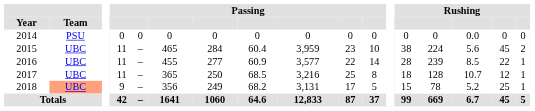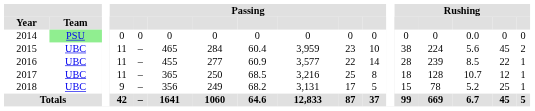(76, 36) no background -> (76, 36) lightgreen background
(76, 87) lightsalmon background -> (76, 87) no background
